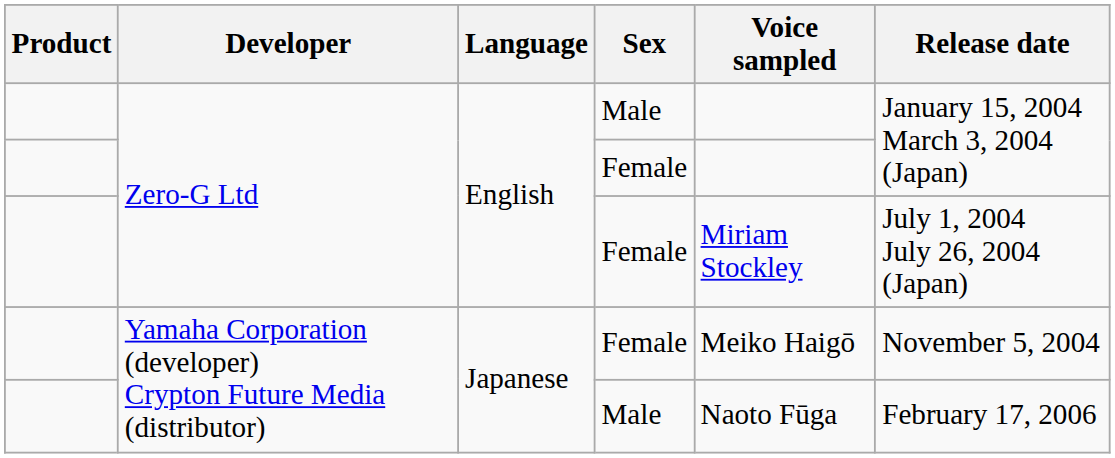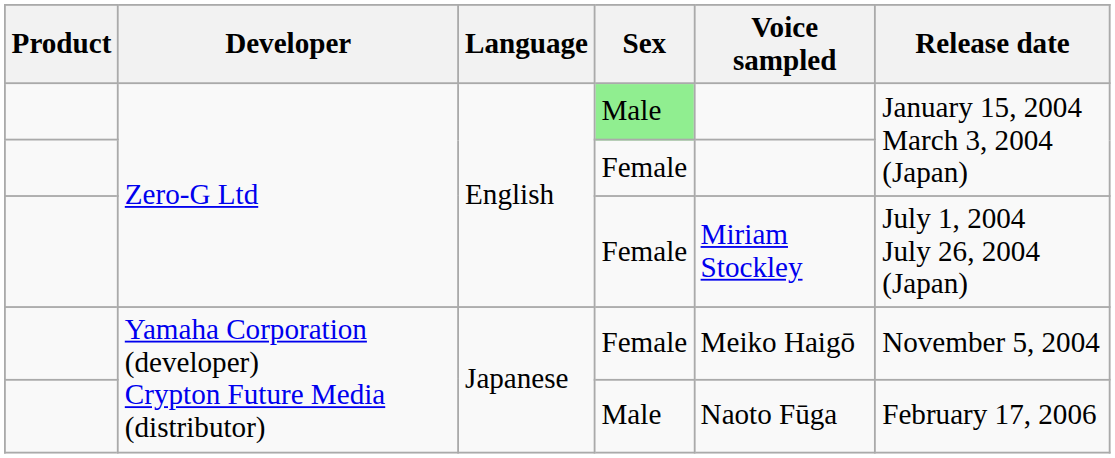(631, 111) no background -> (631, 111) lightgreen background
